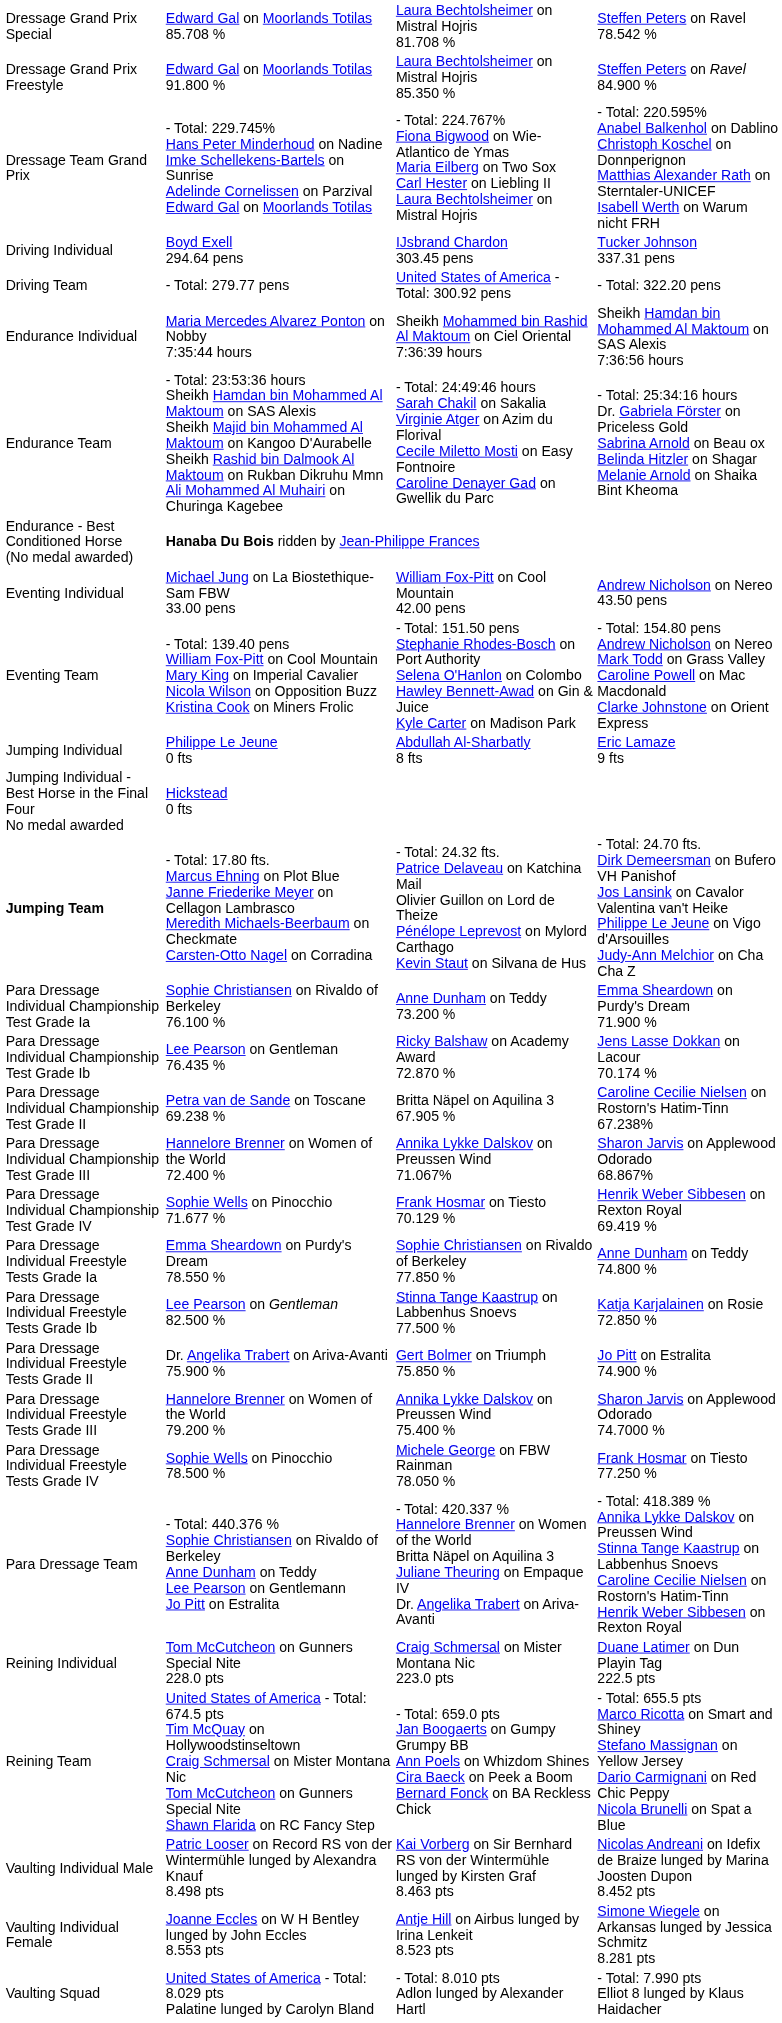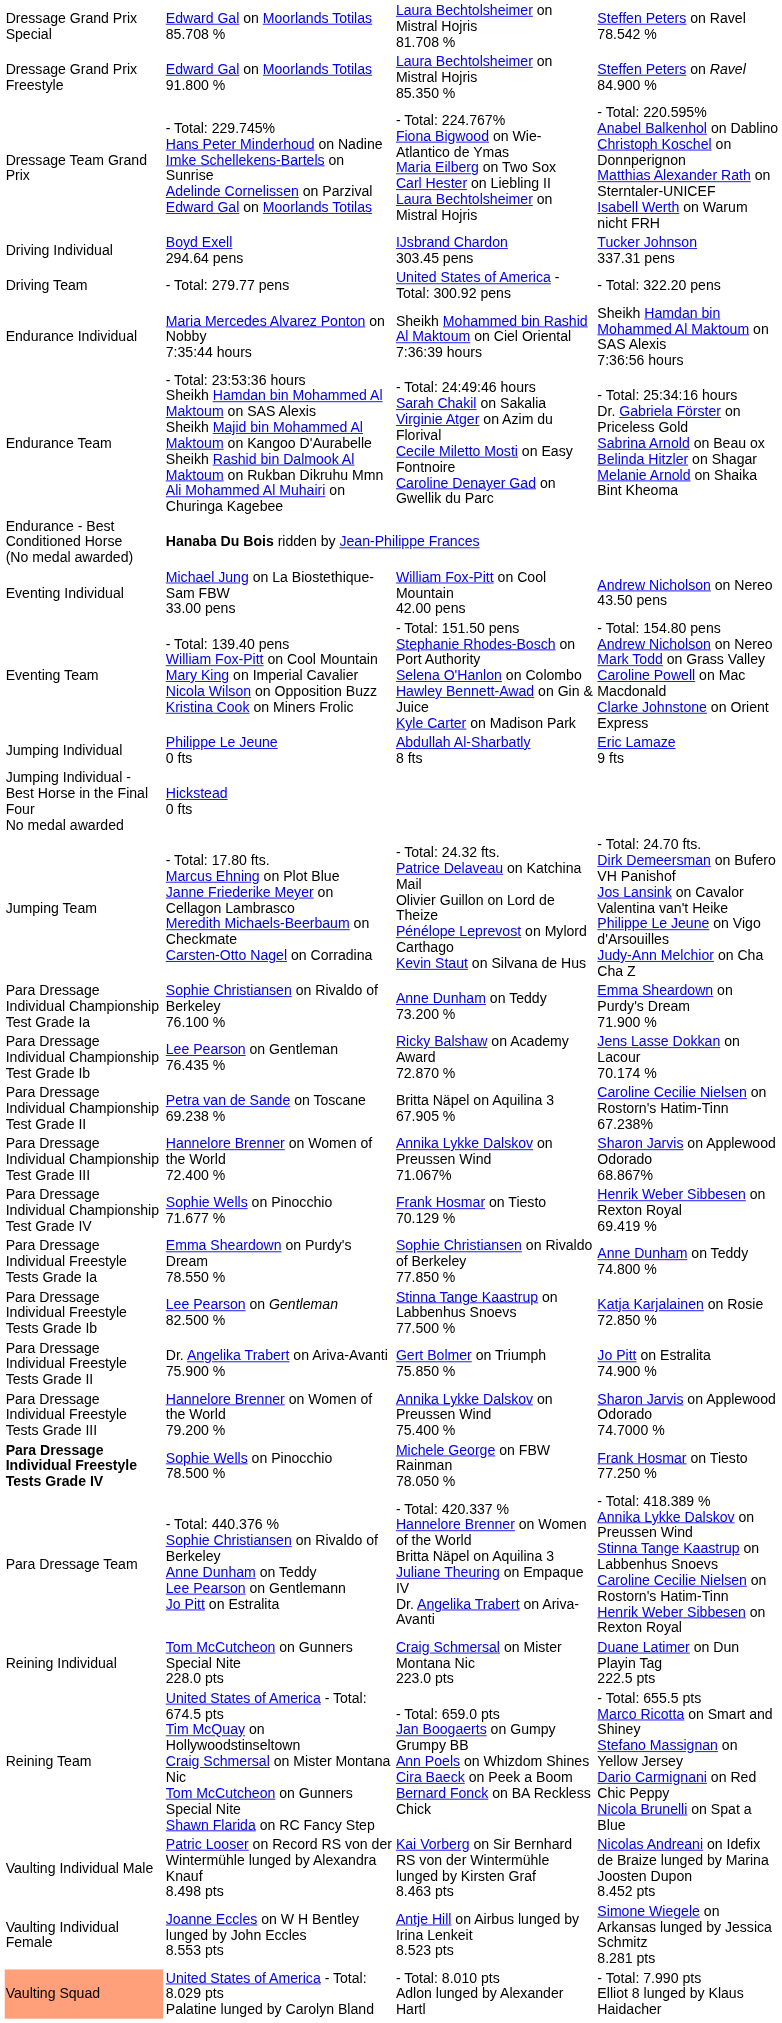(55, 908) bold -> (51, 908) normal
(66, 1466) normal -> (71, 1466) bold
(53, 1994) no background -> (53, 1994) lightsalmon background
